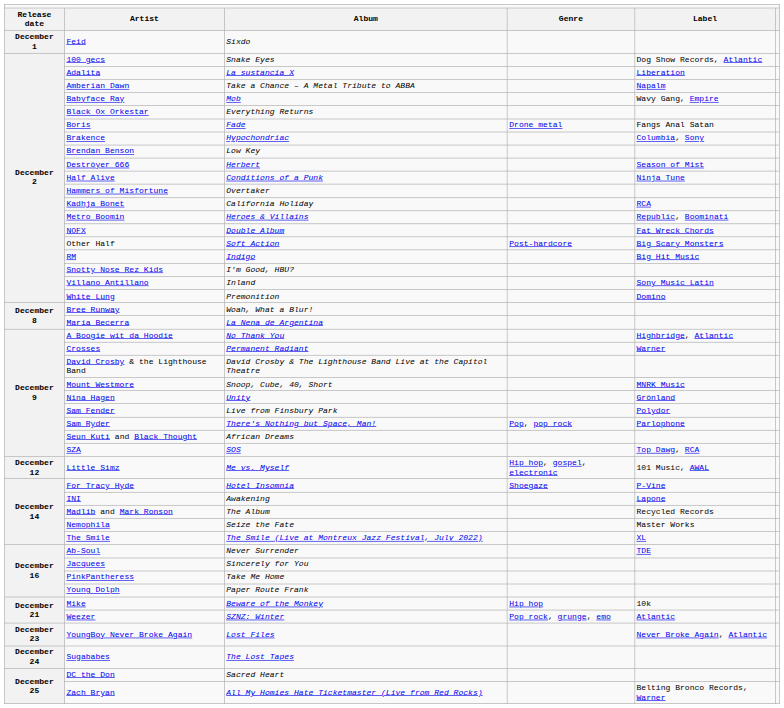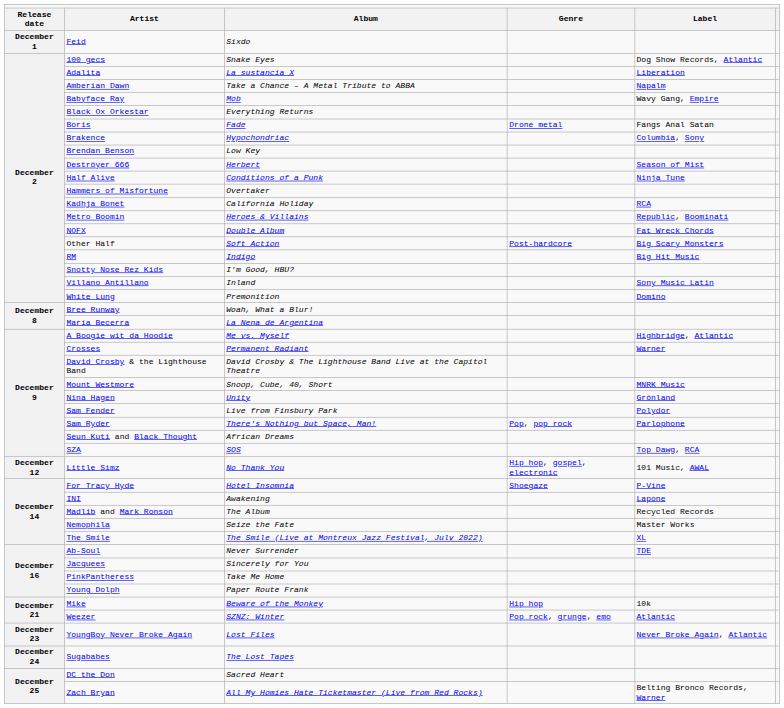(255, 335) No Thank You -> (258, 335) Me vs. Myself
(258, 468) Me vs. Myself -> (255, 468) No Thank You
